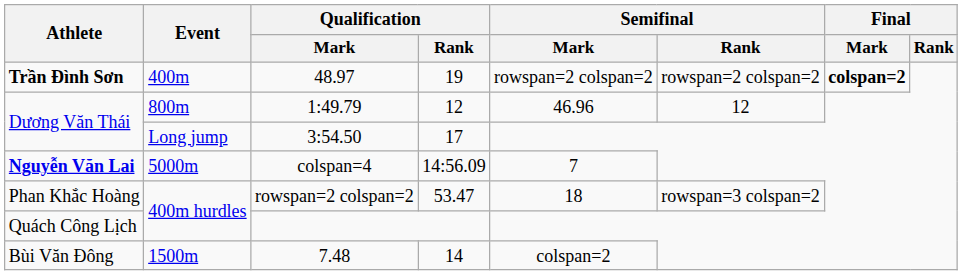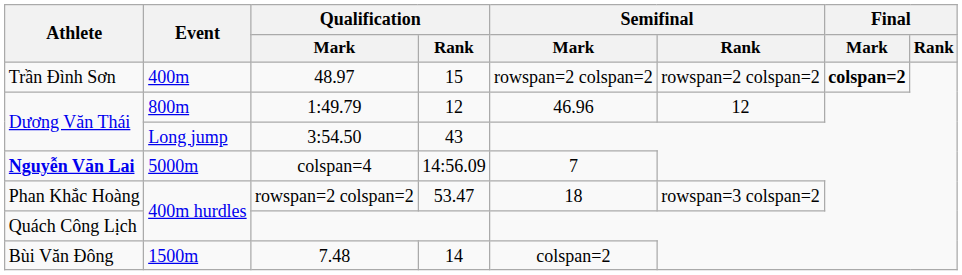(66, 77) bold -> (62, 77) normal
(454, 77) 19 -> (454, 77) 15
(454, 136) 17 -> (454, 136) 43
